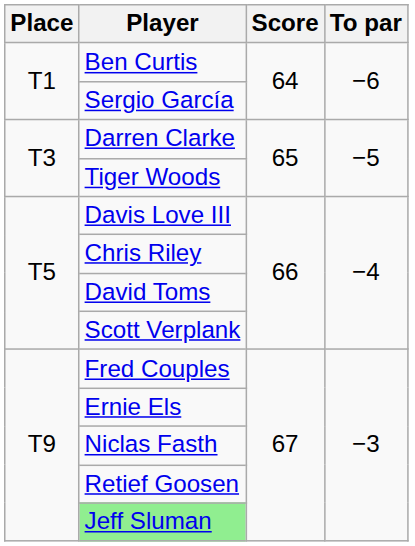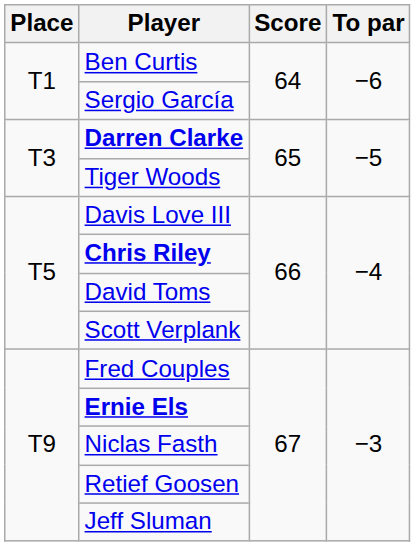(160, 138) normal -> (164, 138) bold
(143, 253) normal -> (148, 253) bold
(133, 406) normal -> (136, 406) bold
(148, 521) lightgreen background -> (148, 521) no background
